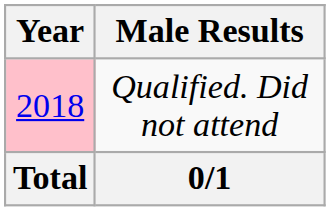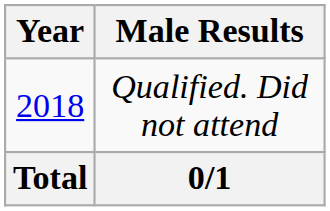(50, 104) pink background -> (50, 104) no background
